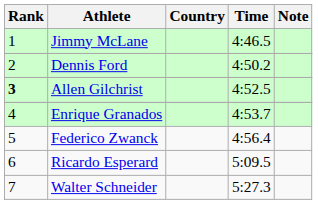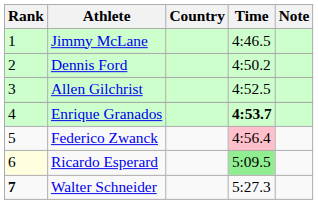(12, 89) bold -> (12, 89) normal
(251, 114) normal -> (252, 114) bold
(251, 138) no background -> (251, 138) pink background
(12, 162) no background -> (12, 162) lightyellow background
(251, 162) no background -> (251, 162) lightgreen background
(12, 187) normal -> (12, 187) bold
